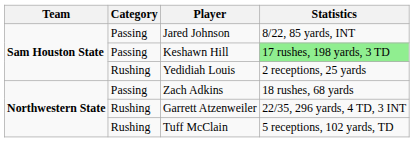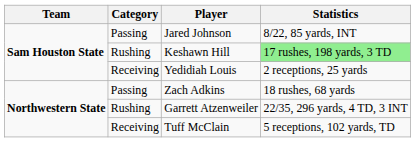(129, 52) Passing -> (131, 52) Rushing
(131, 71) Rushing -> (135, 71) Receiving
(131, 127) Rushing -> (135, 127) Receiving
